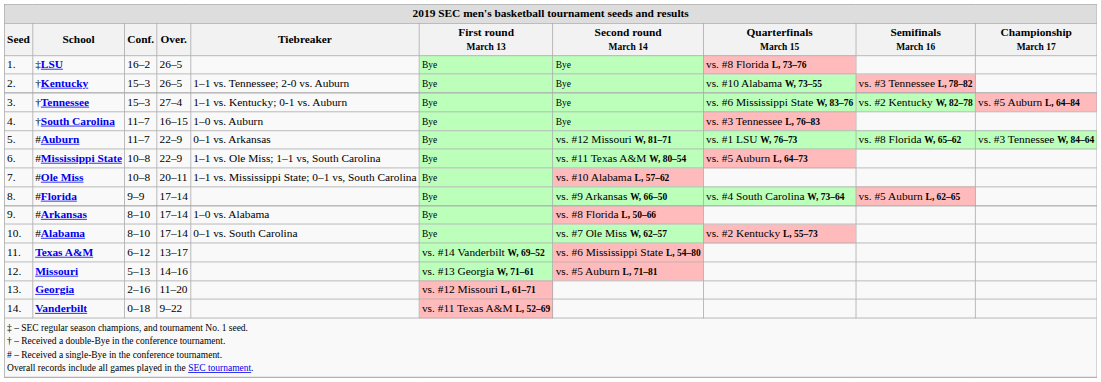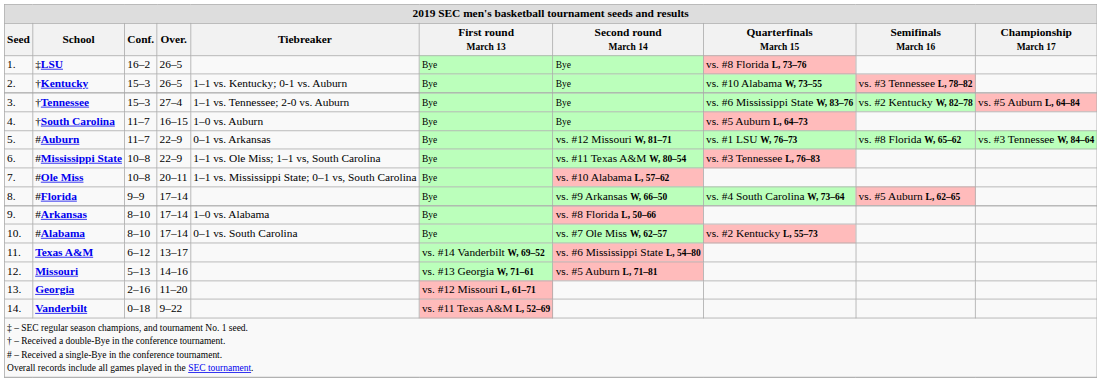(271, 83) 1–1 vs. Tennessee; 2-0 vs. Auburn -> (270, 83) 1–1 vs. Kentucky; 0-1 vs. Auburn
(270, 102) 1–1 vs. Kentucky; 0-1 vs. Auburn -> (271, 102) 1–1 vs. Tennessee; 2-0 vs. Auburn
(763, 121) vs. #3 Tennessee L, 76–83 -> (757, 121) vs. #5 Auburn L, 64–73
(757, 159) vs. #5 Auburn L, 64–73 -> (763, 159) vs. #3 Tennessee L, 76–83
